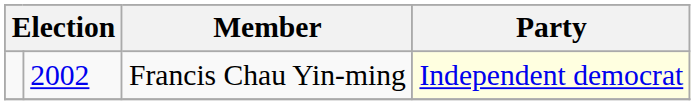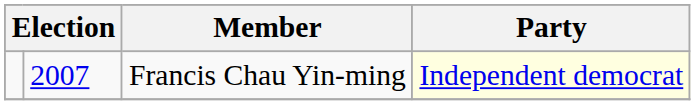(60, 74) 2002 -> (60, 74) 2007
